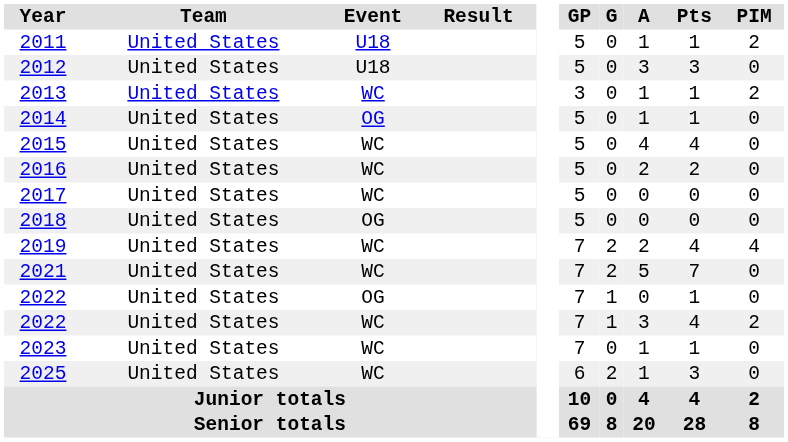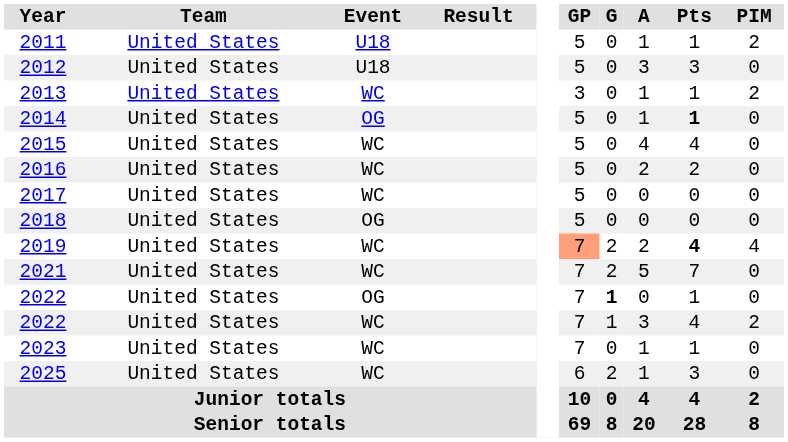(694, 119) normal -> (694, 119) bold
(580, 246) no background -> (580, 246) lightsalmon background
(694, 246) normal -> (694, 246) bold
(612, 297) normal -> (612, 297) bold
